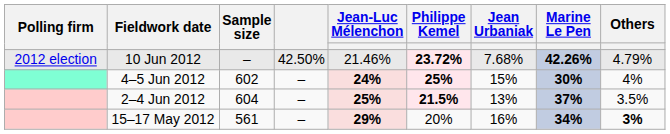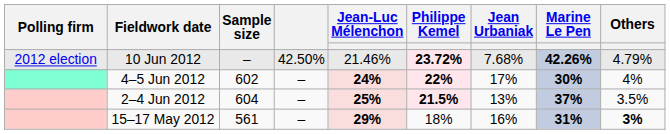(439, 80) 25% -> (439, 80) 22%
(504, 80) 15% -> (504, 80) 17%
(439, 119) 20% -> (439, 119) 18%
(568, 119) 34% -> (568, 119) 31%
